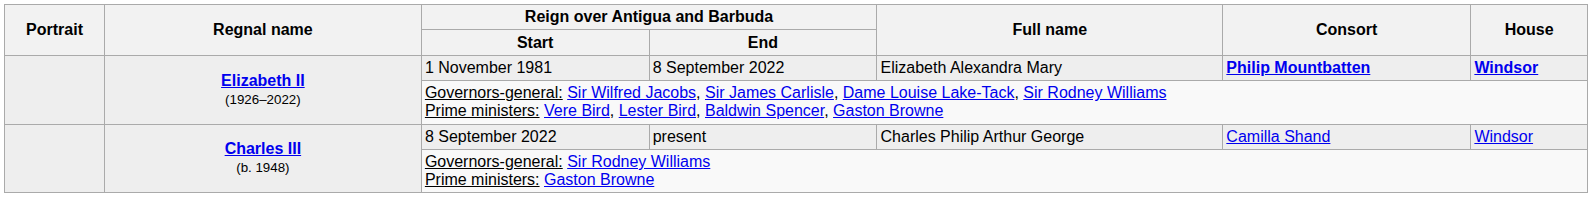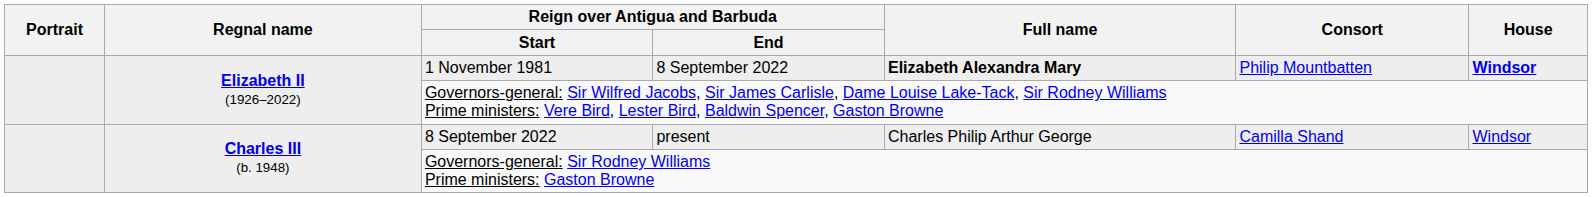(971, 67) normal -> (985, 67) bold
(1298, 67) bold -> (1306, 67) normal
